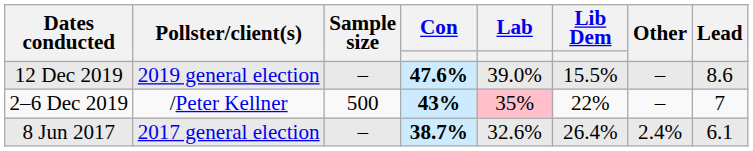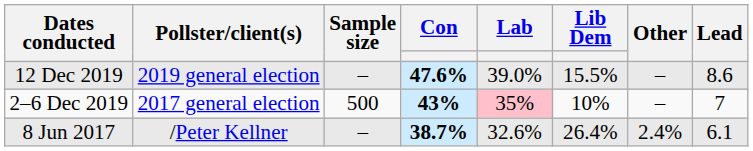(229, 103) /Peter Kellner -> (229, 103) 2017 general election
(590, 103) 22% -> (590, 103) 10%
(229, 131) 2017 general election -> (229, 131) /Peter Kellner
